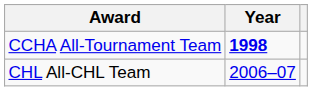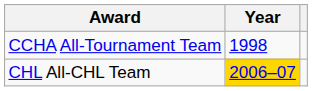(248, 45) bold -> (248, 45) normal
(263, 72) no background -> (263, 72) gold background
